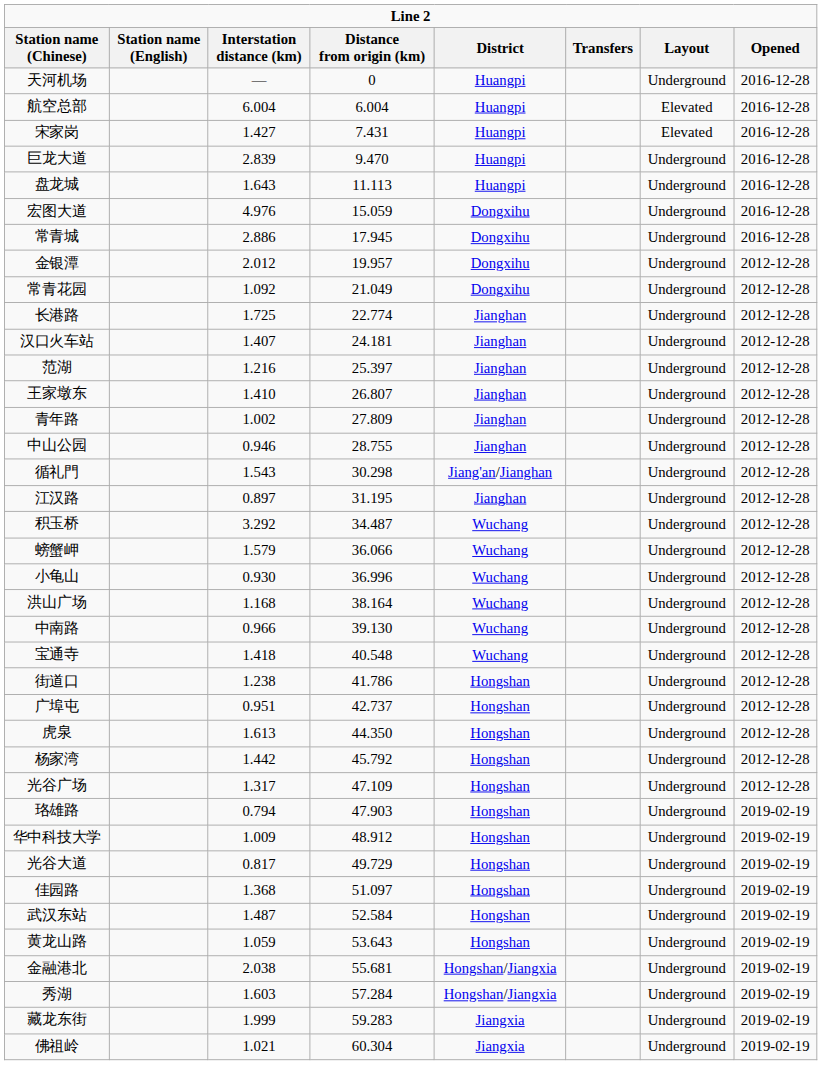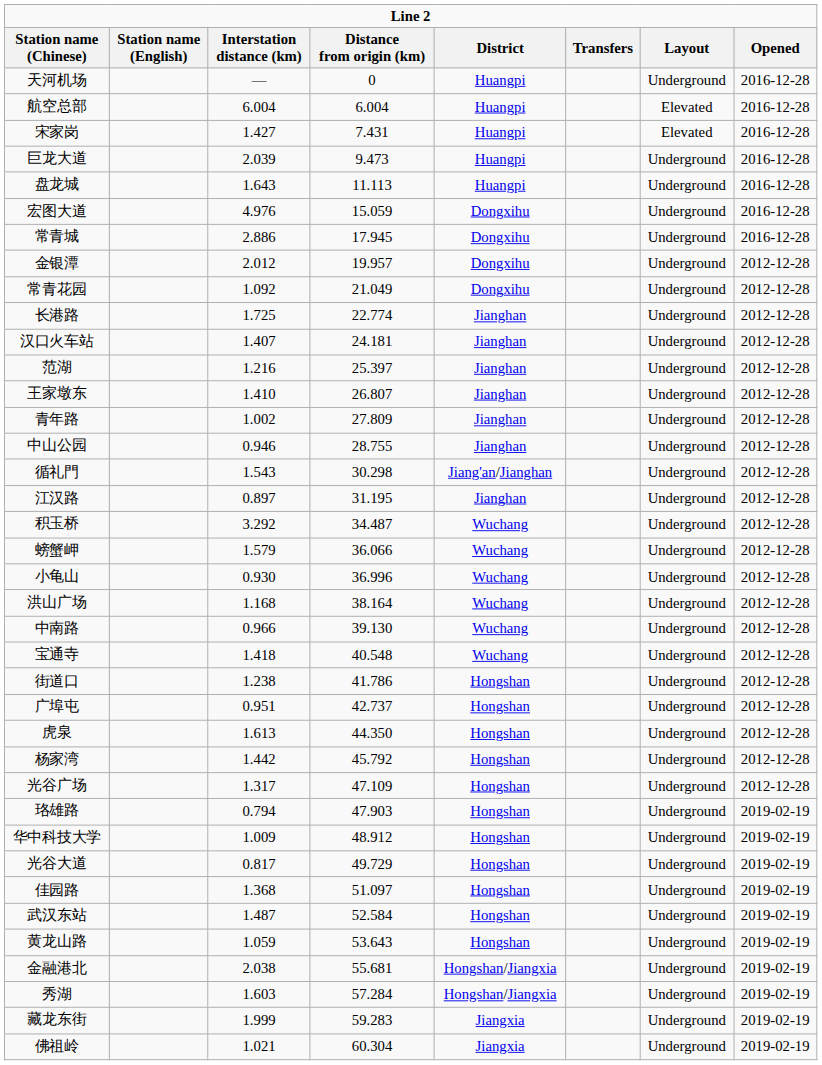(259, 159) 2.839 -> (259, 159) 2.039
(372, 159) 9.470 -> (372, 159) 9.473
